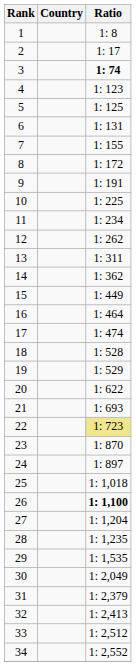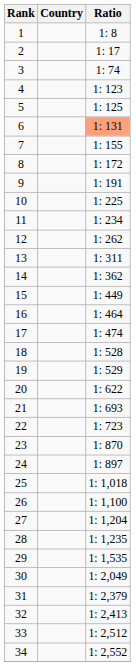(108, 70) bold -> (108, 70) normal
(108, 126) no background -> (108, 126) lightsalmon background
(108, 426) khaki background -> (108, 426) no background
(108, 502) bold -> (108, 502) normal
